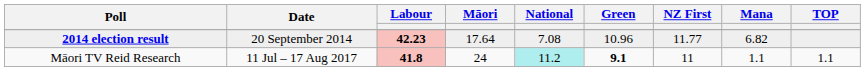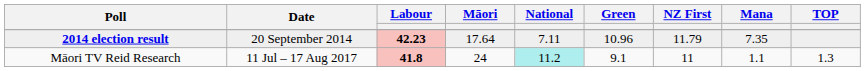(549, 39) 7.08 -> (549, 39) 7.11
(687, 39) 11.77 -> (687, 39) 11.79
(757, 39) 6.82 -> (757, 39) 7.35
(618, 58) bold -> (618, 58) normal
(826, 58) 1.1 -> (826, 58) 1.3
